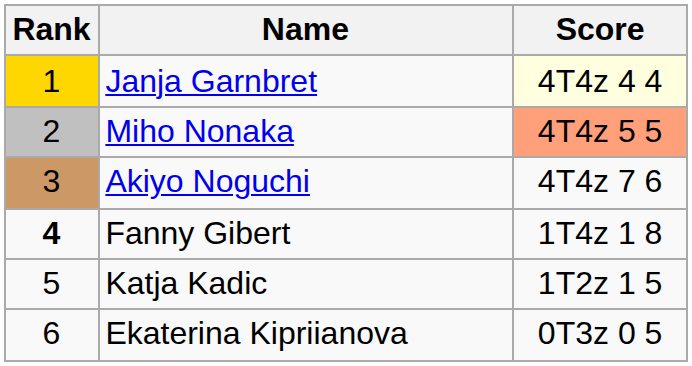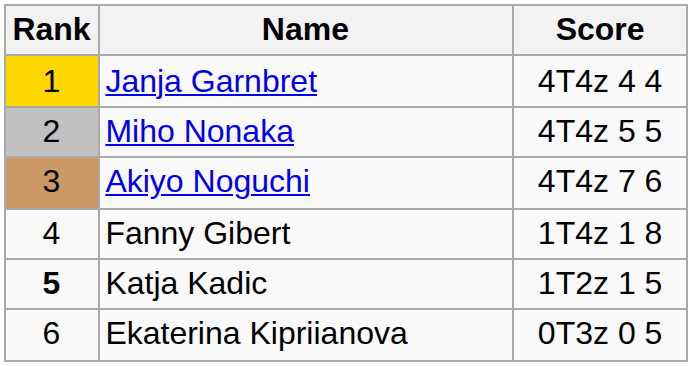(600, 80) lightyellow background -> (600, 80) no background
(600, 131) lightsalmon background -> (600, 131) no background
(52, 232) bold -> (52, 232) normal
(52, 283) normal -> (52, 283) bold
